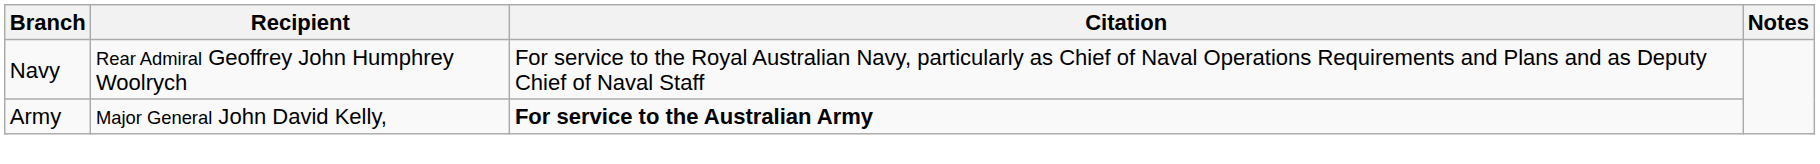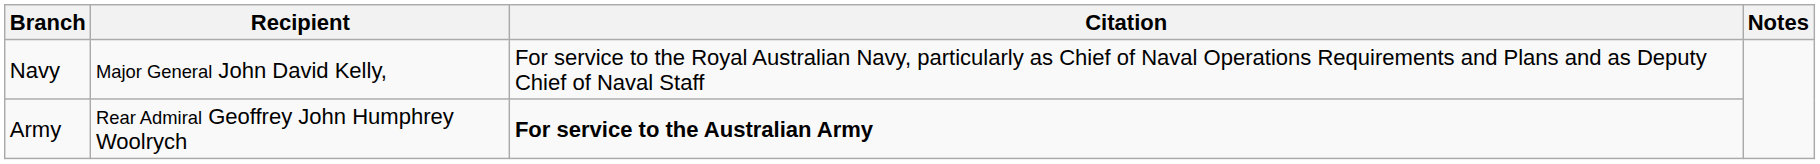(275, 70) Rear Admiral Geoffrey John Humphrey Woolrych -> (241, 70) Major General John David Kelly,
(241, 117) Major General John David Kelly, -> (275, 129) Rear Admiral Geoffrey John Humphrey Woolrych
